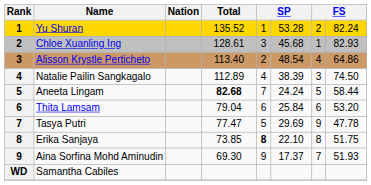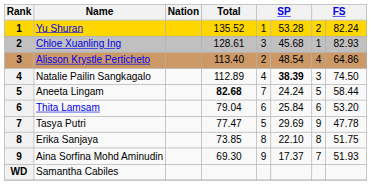(291, 76) normal -> (291, 76) bold
(264, 140) bold -> (264, 140) normal
